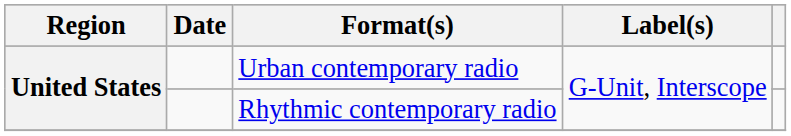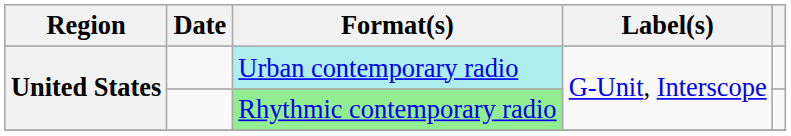(378, 67) no background -> (378, 67) paleturquoise background
(397, 109) no background -> (397, 109) lightgreen background
